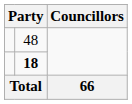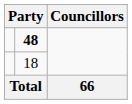(31, 39) normal -> (31, 39) bold
(31, 63) bold -> (31, 63) normal
